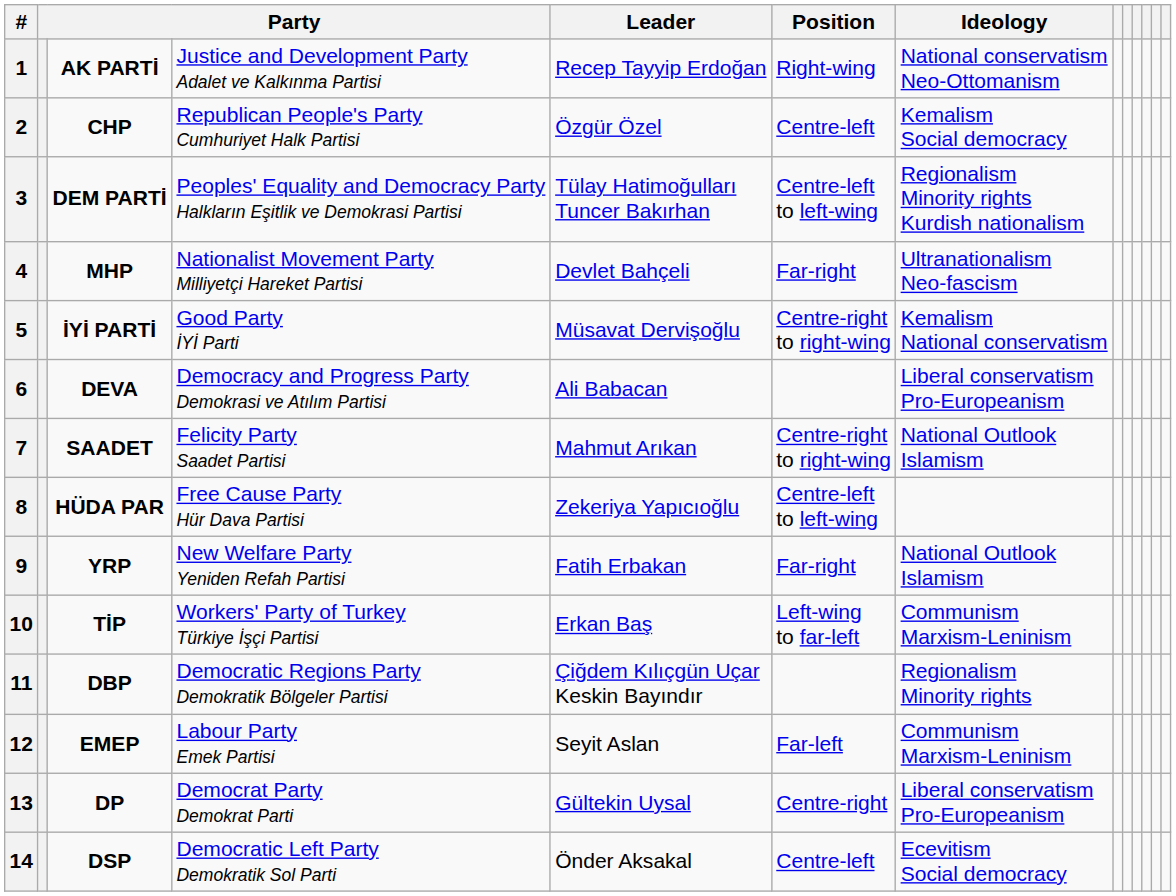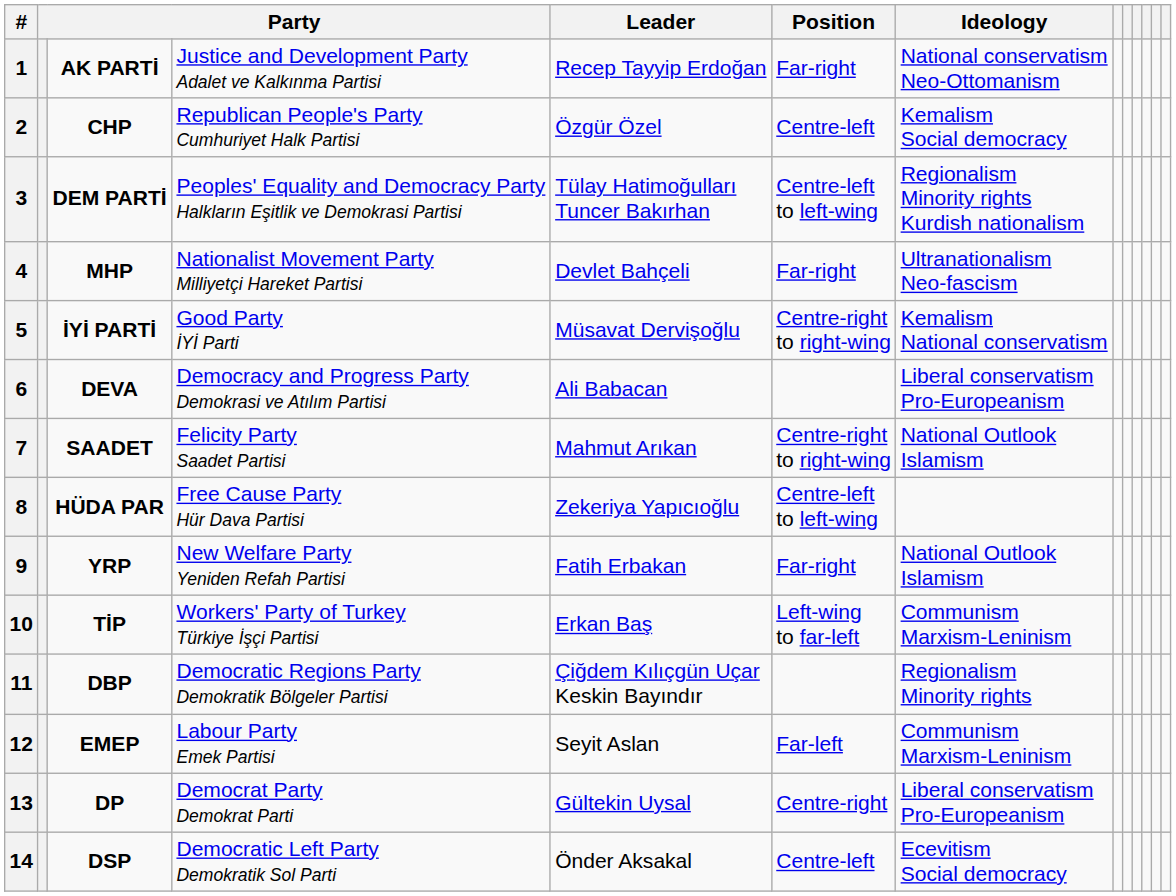(826, 68) Right-wing -> (816, 68) Far-right
